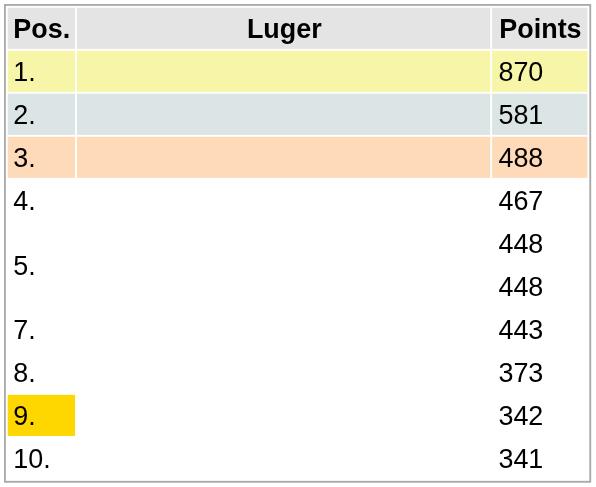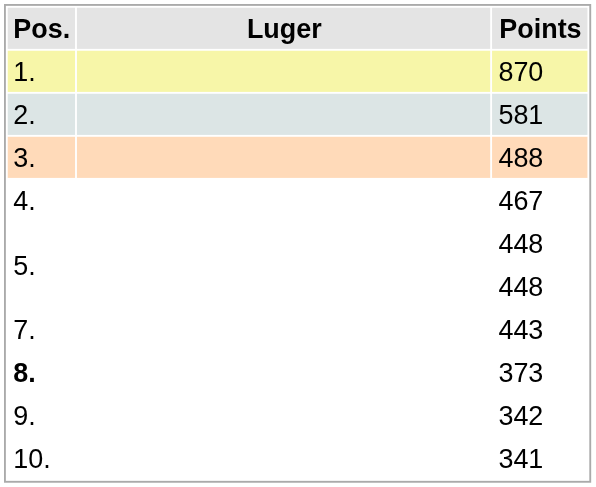(25, 372) normal -> (25, 372) bold
(25, 415) gold background -> (25, 415) no background
